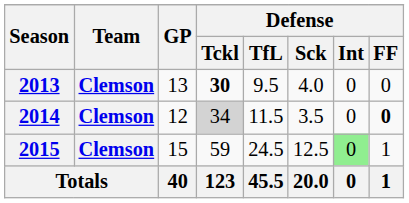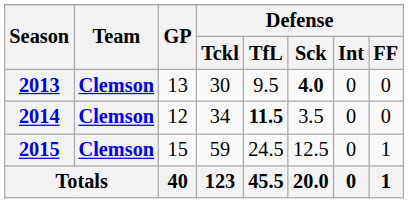(220, 85) bold -> (220, 85) normal
(311, 85) normal -> (311, 85) bold
(220, 117) lightgrey background -> (220, 117) no background
(266, 117) normal -> (266, 117) bold
(386, 117) bold -> (386, 117) normal
(351, 149) lightgreen background -> (351, 149) no background
